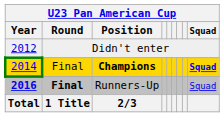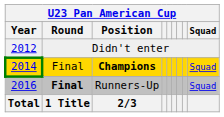(203, 67) bold -> (203, 68) normal
(24, 86) bold -> (24, 86) normal
